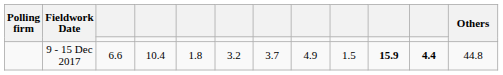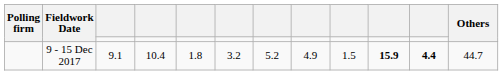(115, 55) 6.6 -> (115, 55) 9.1
(272, 55) 3.7 -> (272, 55) 5.2
(473, 55) 44.8 -> (473, 55) 44.7
